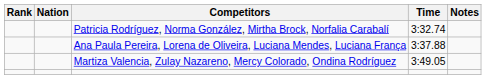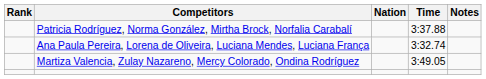columns swapped: (53, 13) <-> (240, 13)
(428, 29) 3:32.74 -> (428, 29) 3:37.88
(428, 45) 3:37.88 -> (428, 45) 3:32.74
